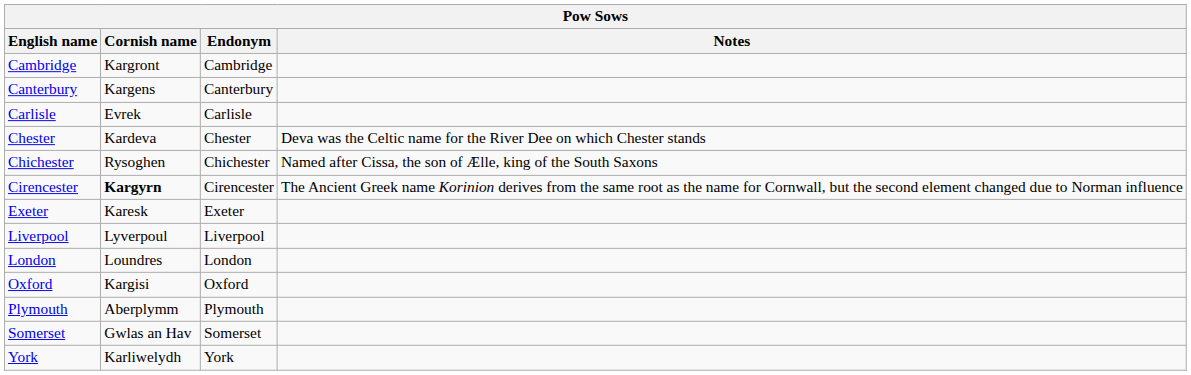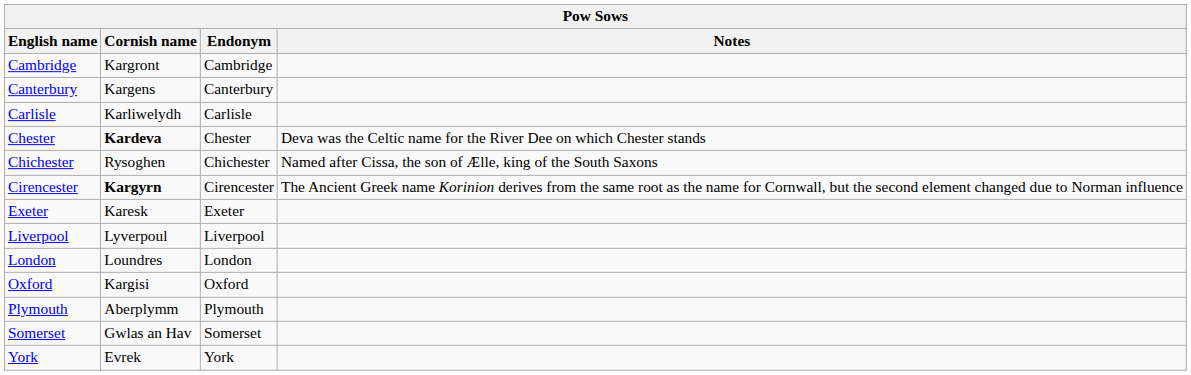(123, 114) Evrek -> (143, 114) Karliwelydh
(130, 138) normal -> (133, 138) bold
(143, 357) Karliwelydh -> (123, 357) Evrek
